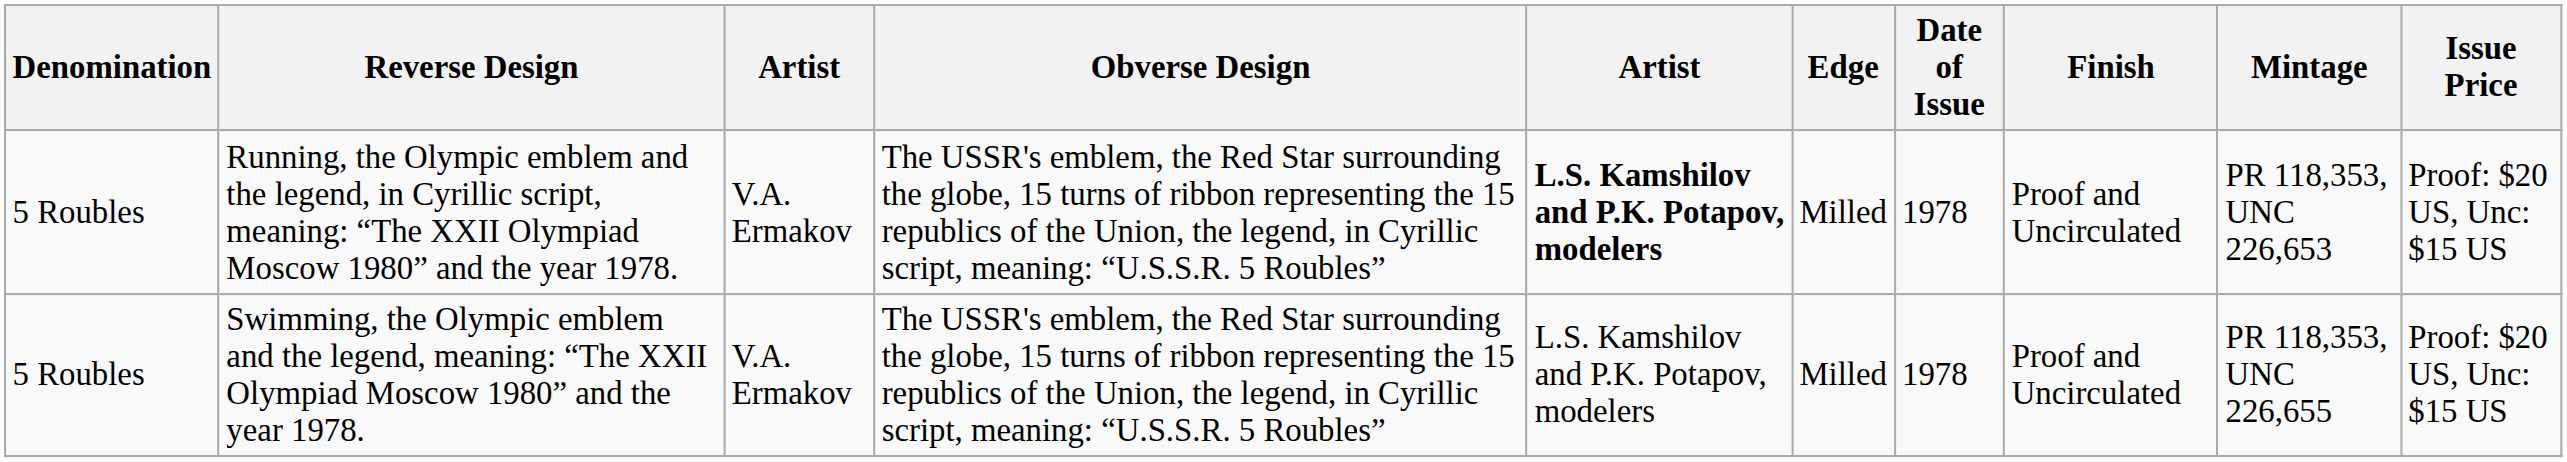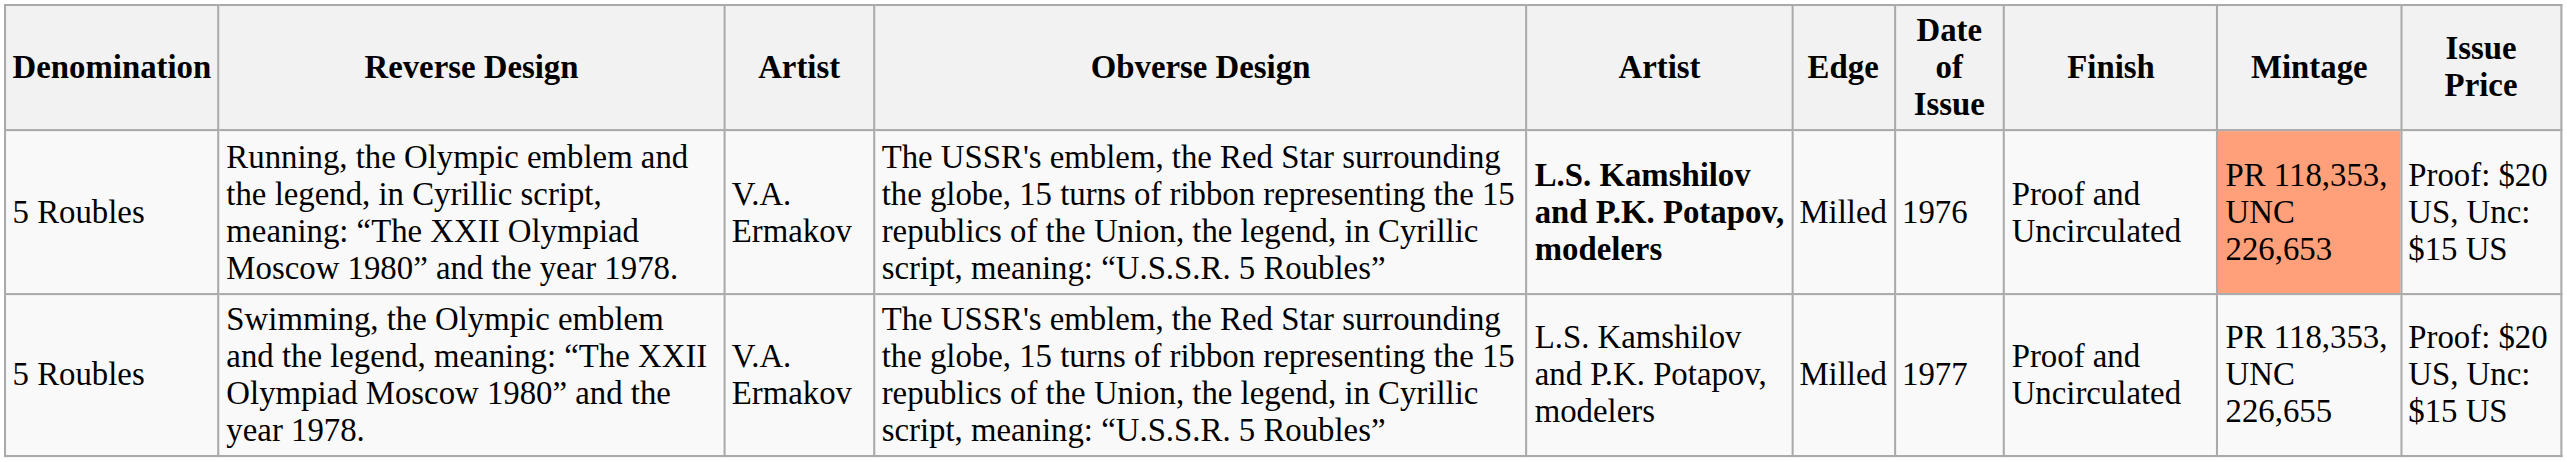(1935, 211) 1978 -> (1935, 211) 1976
(2306, 211) no background -> (2306, 211) lightsalmon background
(1935, 374) 1978 -> (1935, 374) 1977
